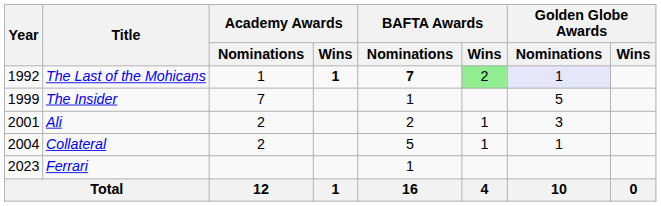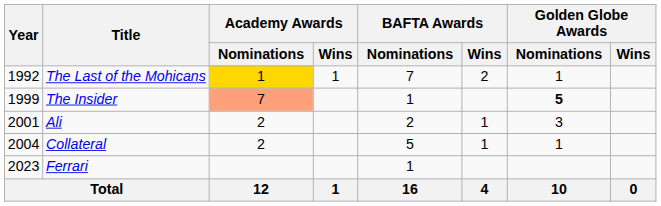(261, 76) no background -> (261, 76) gold background
(335, 76) bold -> (335, 76) normal
(410, 76) bold -> (410, 76) normal
(484, 76) lightgreen background -> (484, 76) no background
(559, 76) lavender background -> (559, 76) no background
(261, 99) no background -> (261, 99) lightsalmon background
(559, 99) normal -> (559, 99) bold
